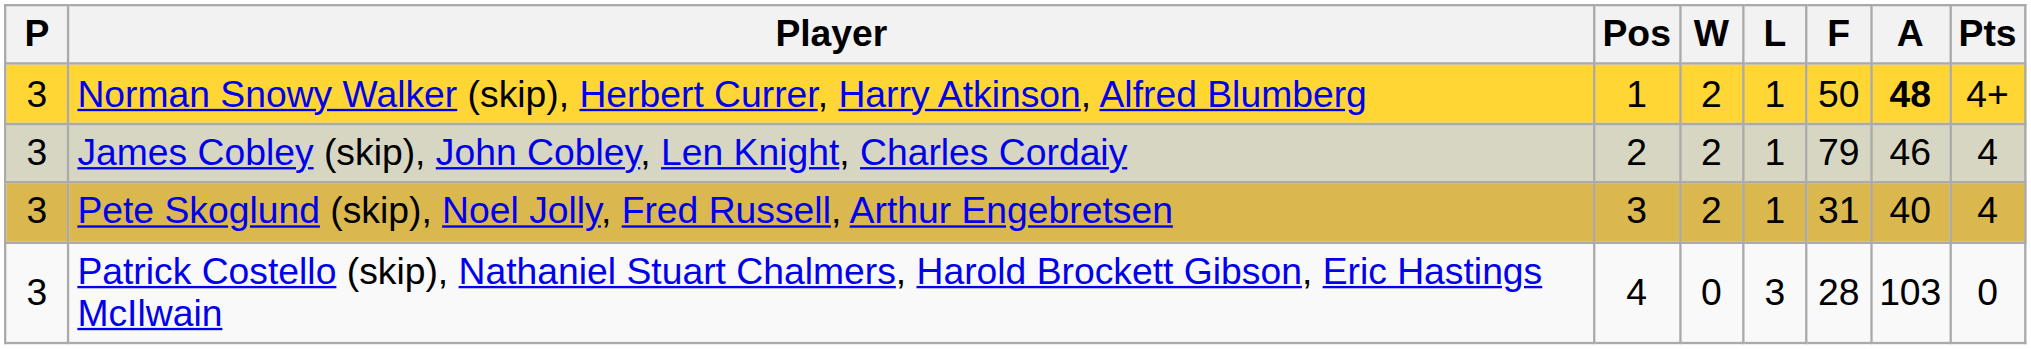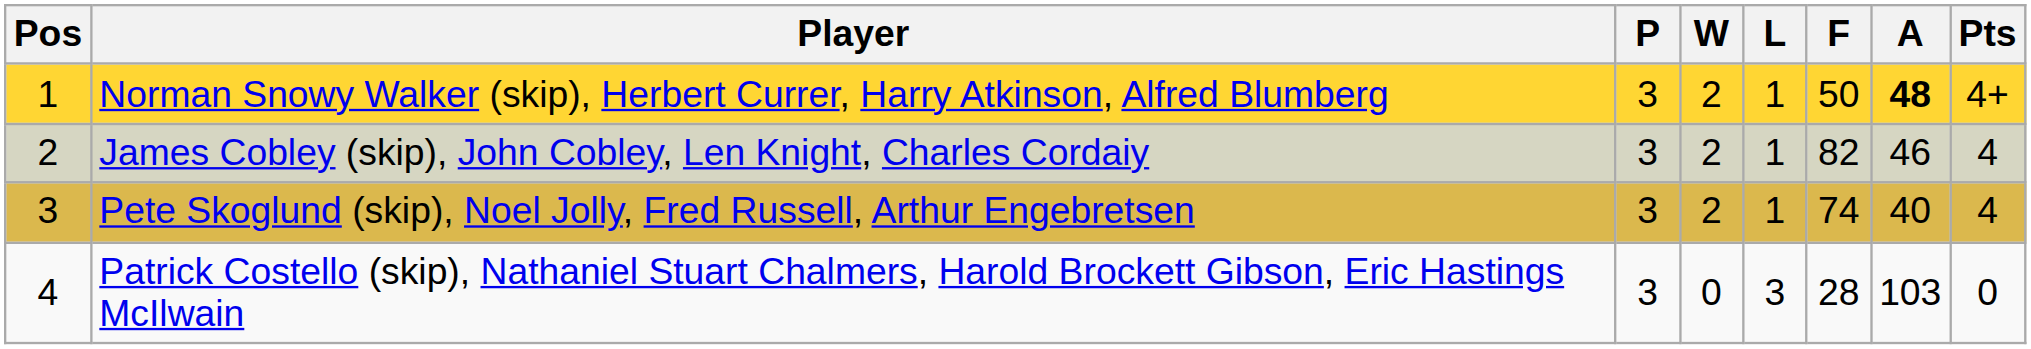columns swapped: (1637, 34) <-> (37, 34)
(1839, 152) 79 -> (1839, 152) 82
(1839, 211) 31 -> (1839, 211) 74
